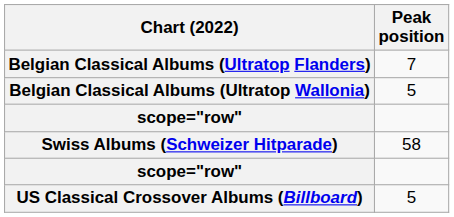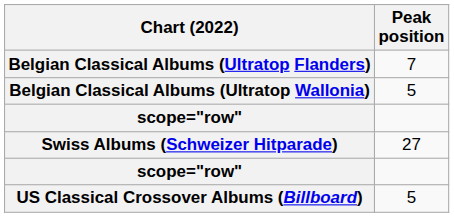(411, 144) 58 -> (411, 144) 27
